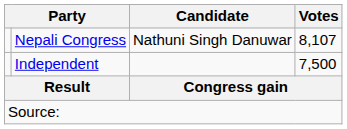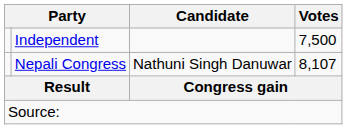rows swapped: (70, 40) <-> (57, 64)
